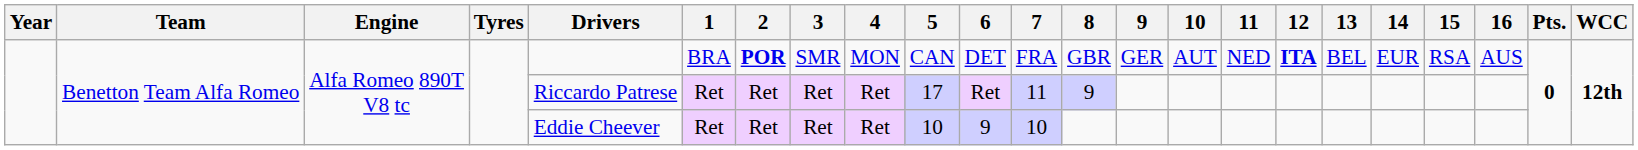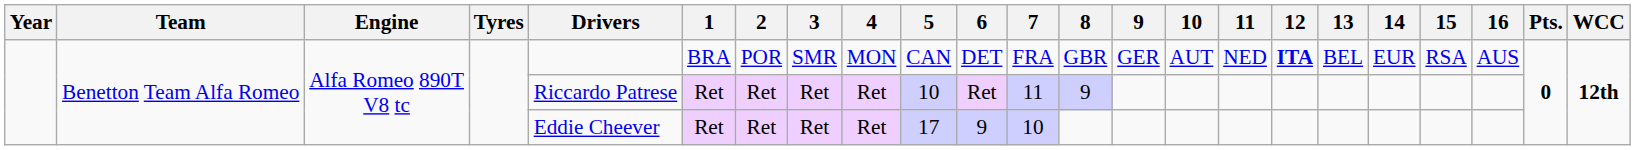(763, 57) bold -> (761, 57) normal
(932, 92) 17 -> (929, 92) 10
(932, 127) 10 -> (929, 127) 17
